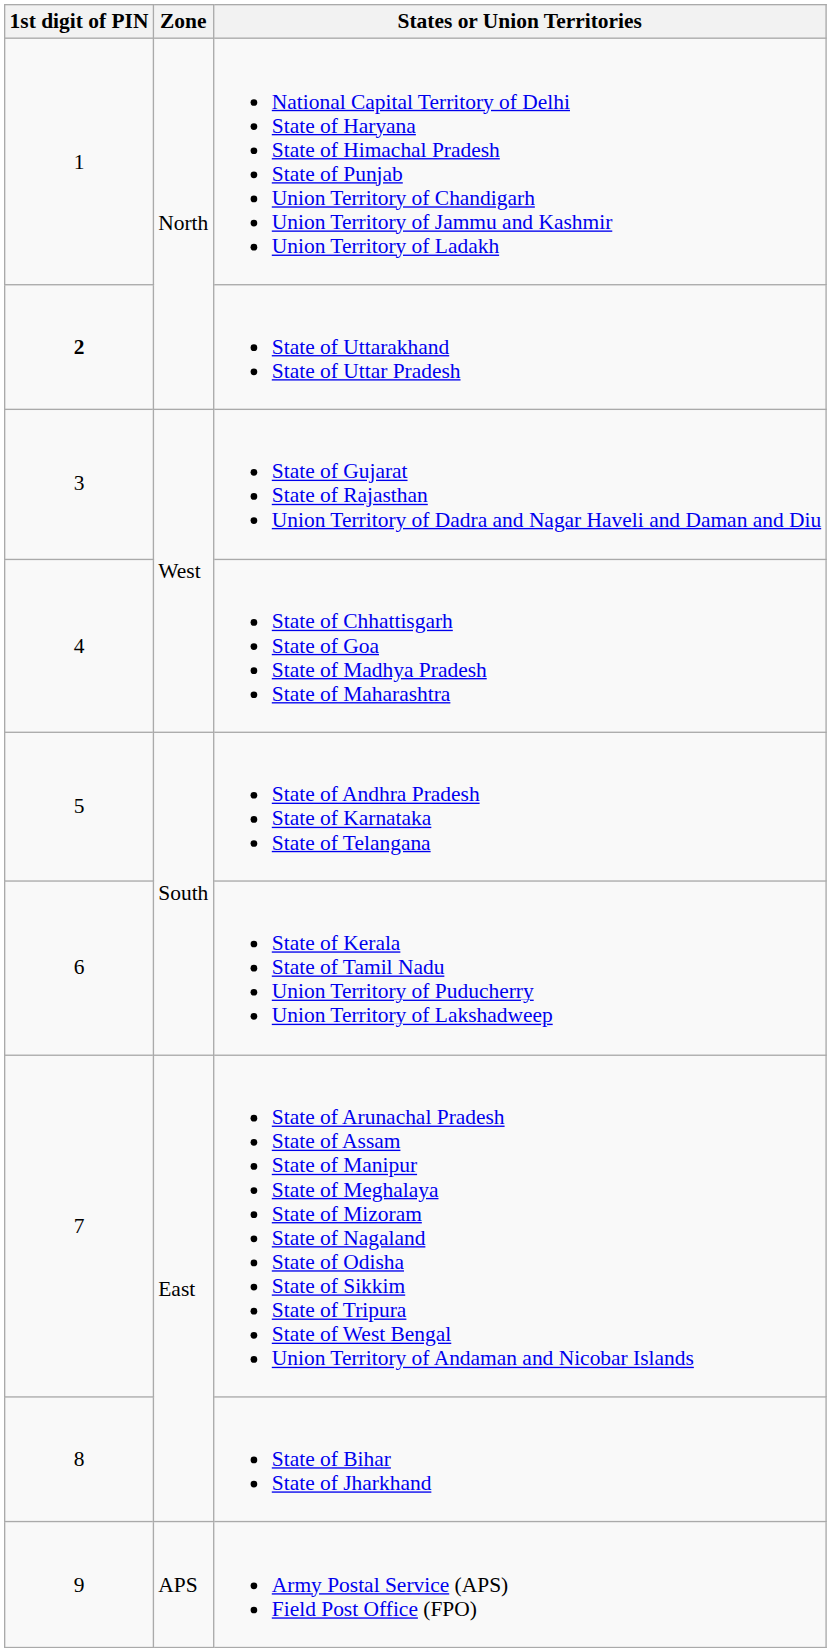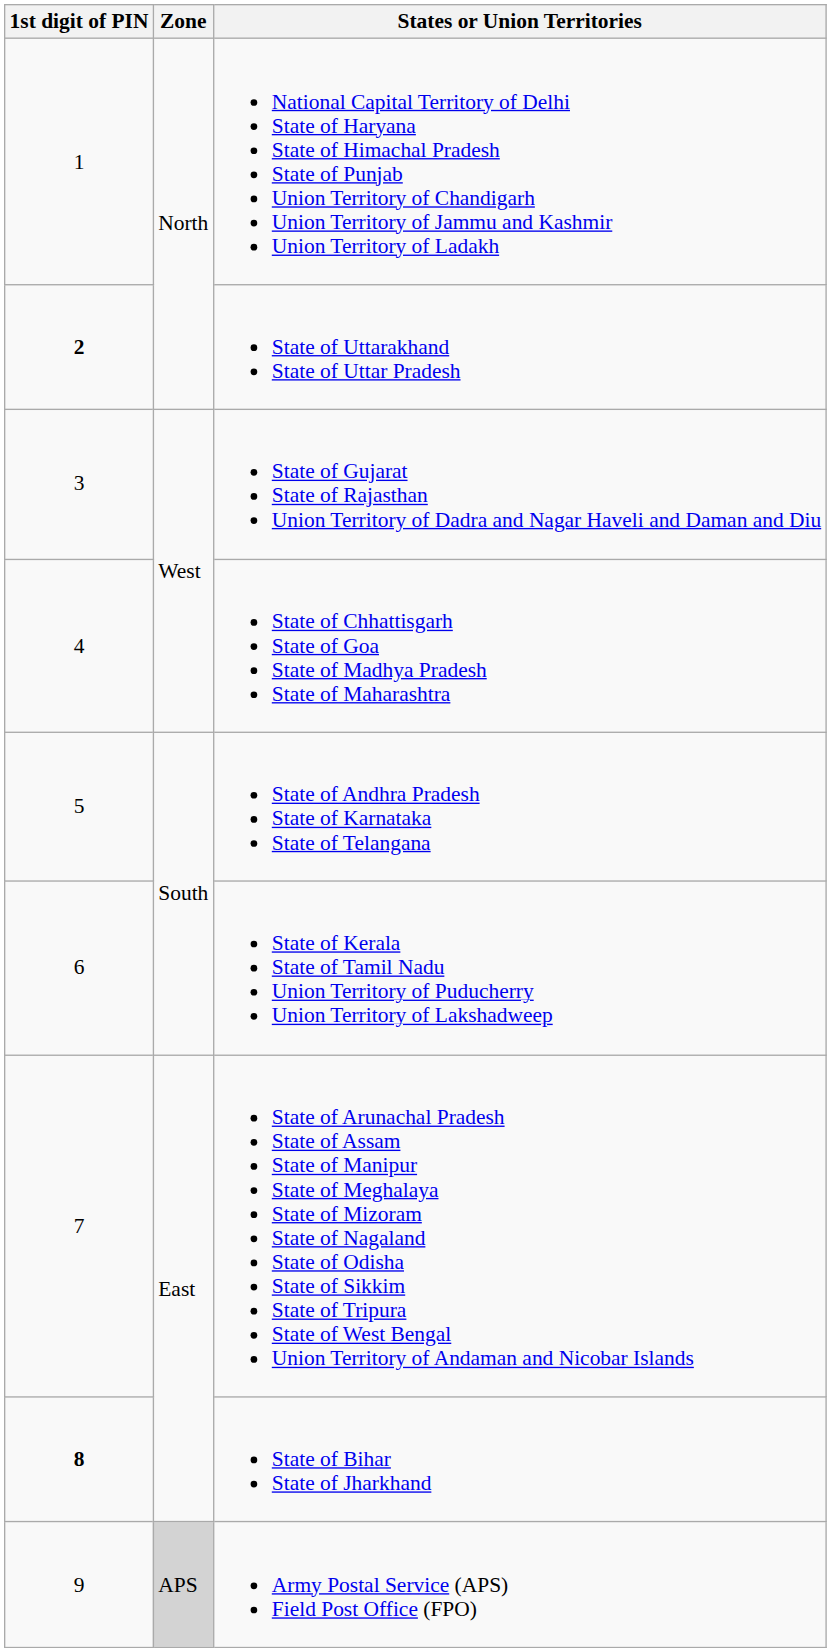(79, 1459) normal -> (79, 1459) bold
(178, 1584) no background -> (178, 1584) lightgrey background
